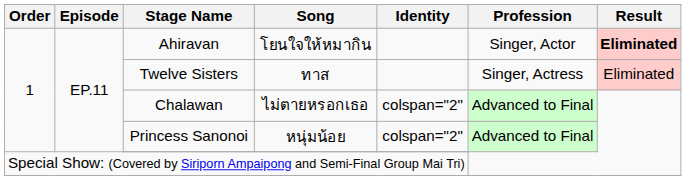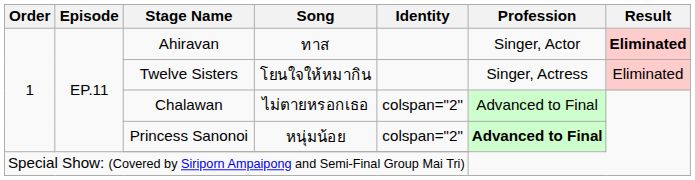(316, 44) โยนใจให้หมากิน -> (316, 44) ทาส
(316, 75) ทาส -> (316, 75) โยนใจให้หมากิน
(532, 136) normal -> (537, 136) bold
